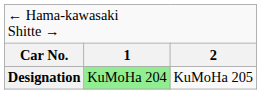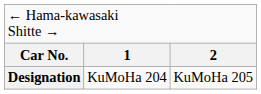(127, 77) lightgreen background -> (127, 77) no background
